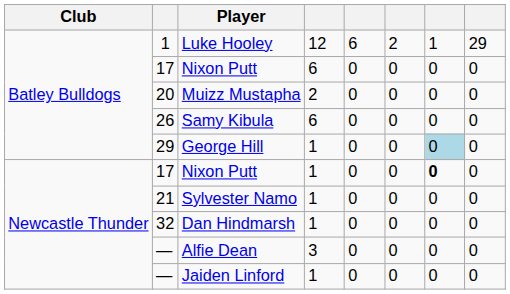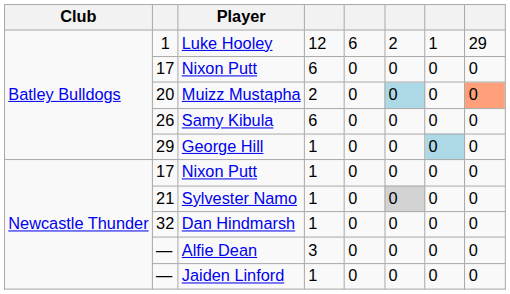(393, 95) no background -> (393, 95) lightblue background
(473, 95) no background -> (473, 95) lightsalmon background
(433, 172) bold -> (433, 172) normal
(393, 198) no background -> (393, 198) lightgrey background
